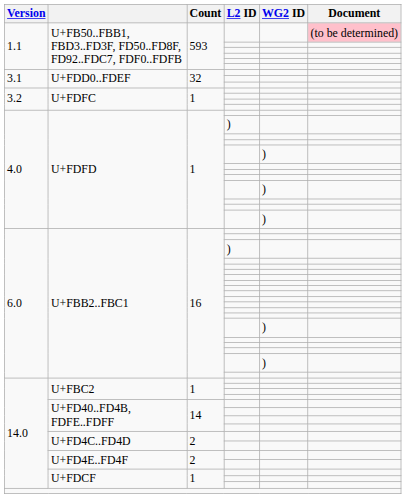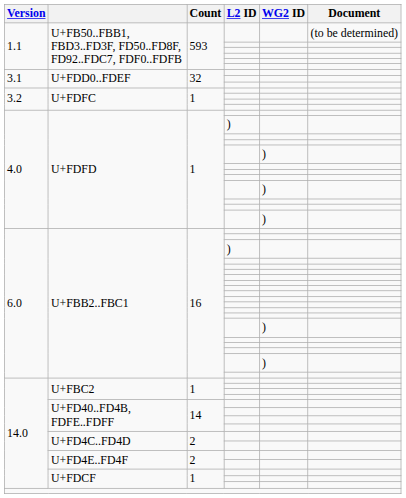(354, 32) pink background -> (354, 32) no background
